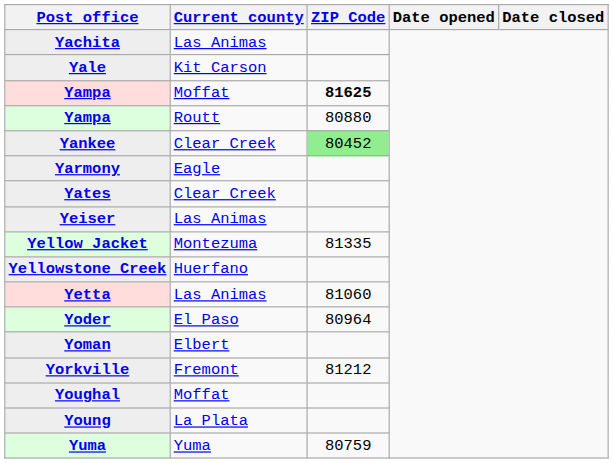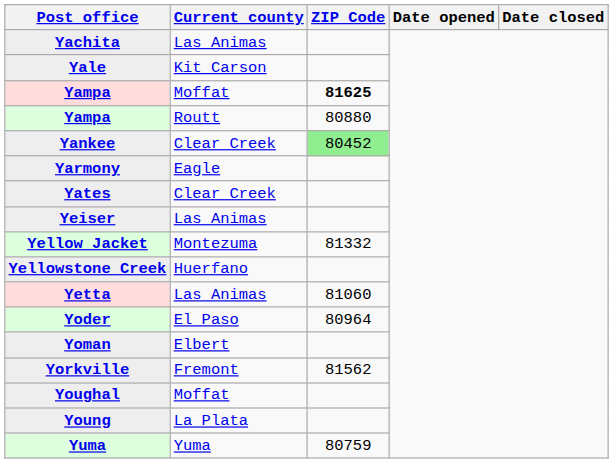(348, 244) 81335 -> (348, 244) 81332
(348, 370) 81212 -> (348, 370) 81562
